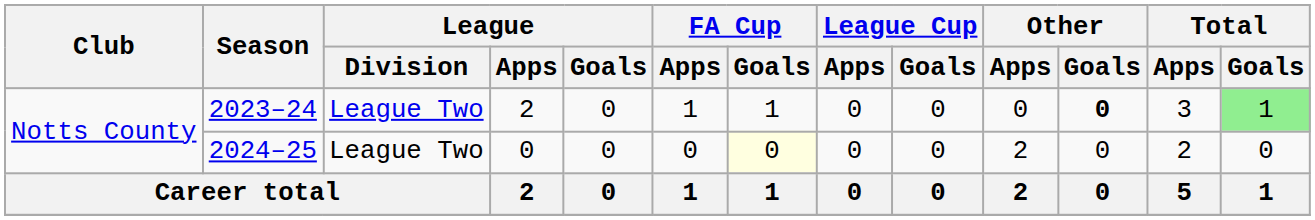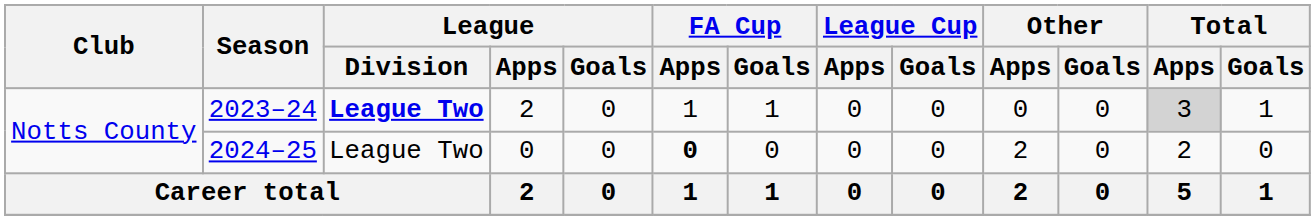(406, 110) normal -> (406, 110) bold
(1102, 110) bold -> (1102, 110) normal
(1184, 110) no background -> (1184, 110) lightgrey background
(1266, 110) lightgreen background -> (1266, 110) no background
(690, 152) normal -> (690, 152) bold
(772, 152) lightyellow background -> (772, 152) no background
